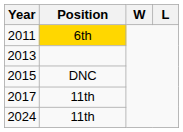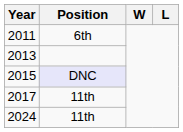(83, 35) gold background -> (83, 35) no background
(83, 76) no background -> (83, 76) lavender background
